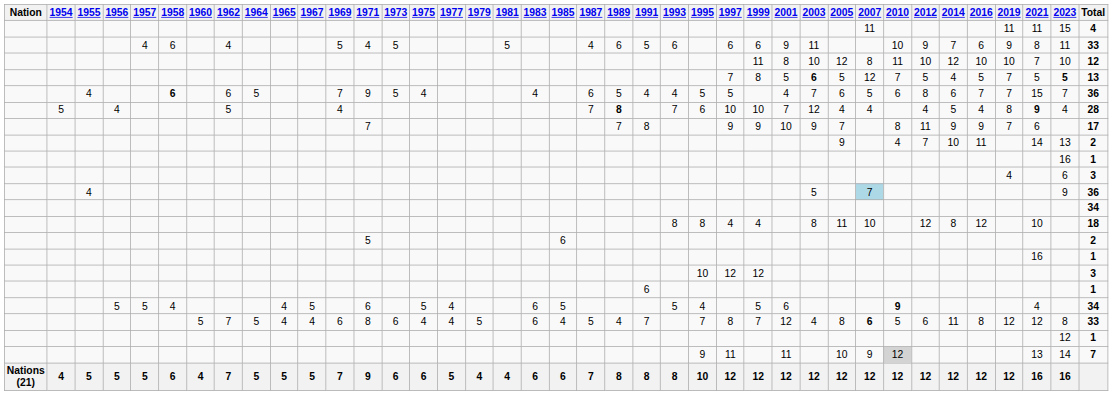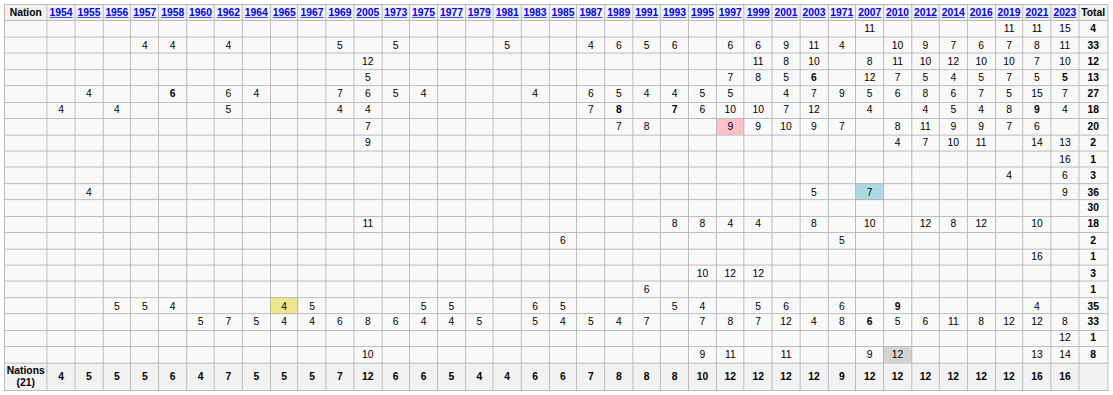columns swapped: (368, 12) <-> (842, 12)
(173, 45) 6 -> (173, 45) 4
(1009, 45) 9 -> (1009, 45) 7
(256, 94) 5 -> (256, 94) 4
(1009, 94) 7 -> (1009, 94) 5
(1093, 94) 36 -> (1093, 94) 27
(61, 110) 5 -> (61, 110) 4
(675, 110) normal -> (675, 110) bold
(1093, 110) 28 -> (1093, 110) 18
(730, 126) no background -> (730, 126) pink background
(1093, 126) 17 -> (1093, 126) 20
(1093, 208) 34 -> (1093, 208) 30
(284, 305) no background -> (284, 305) khaki background
(451, 305) 4 -> (451, 305) 5
(1093, 305) 34 -> (1093, 305) 35
(535, 322) 6 -> (535, 322) 5
(1093, 354) 7 -> (1093, 354) 8
